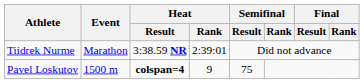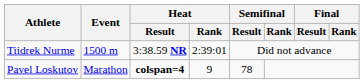(106, 50) Marathon -> (101, 50) 1500 m
(101, 69) 1500 m -> (106, 69) Marathon
(247, 69) 75 -> (247, 69) 78
